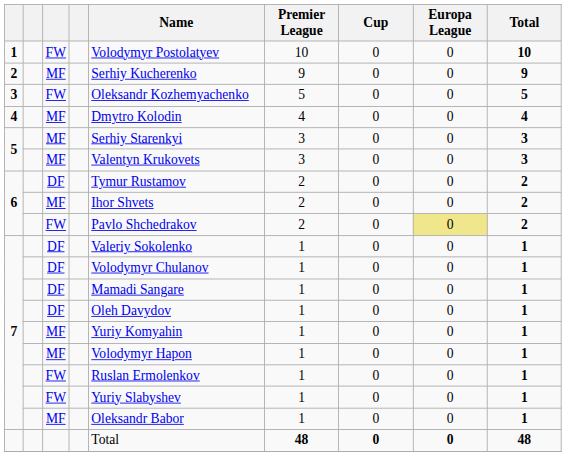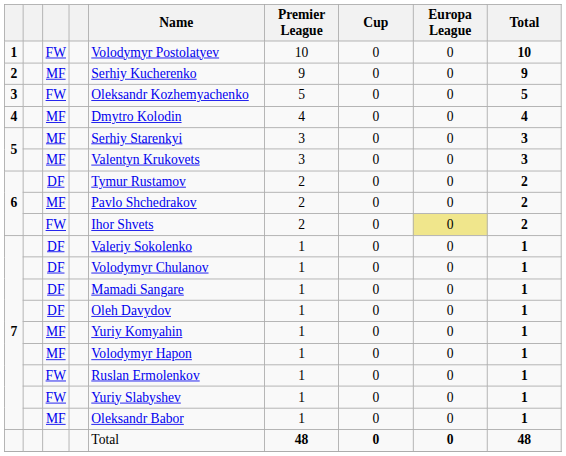(122, 203) Ihor Shvets -> (144, 203) Pavlo Shchedrakov
(144, 224) Pavlo Shchedrakov -> (122, 224) Ihor Shvets
